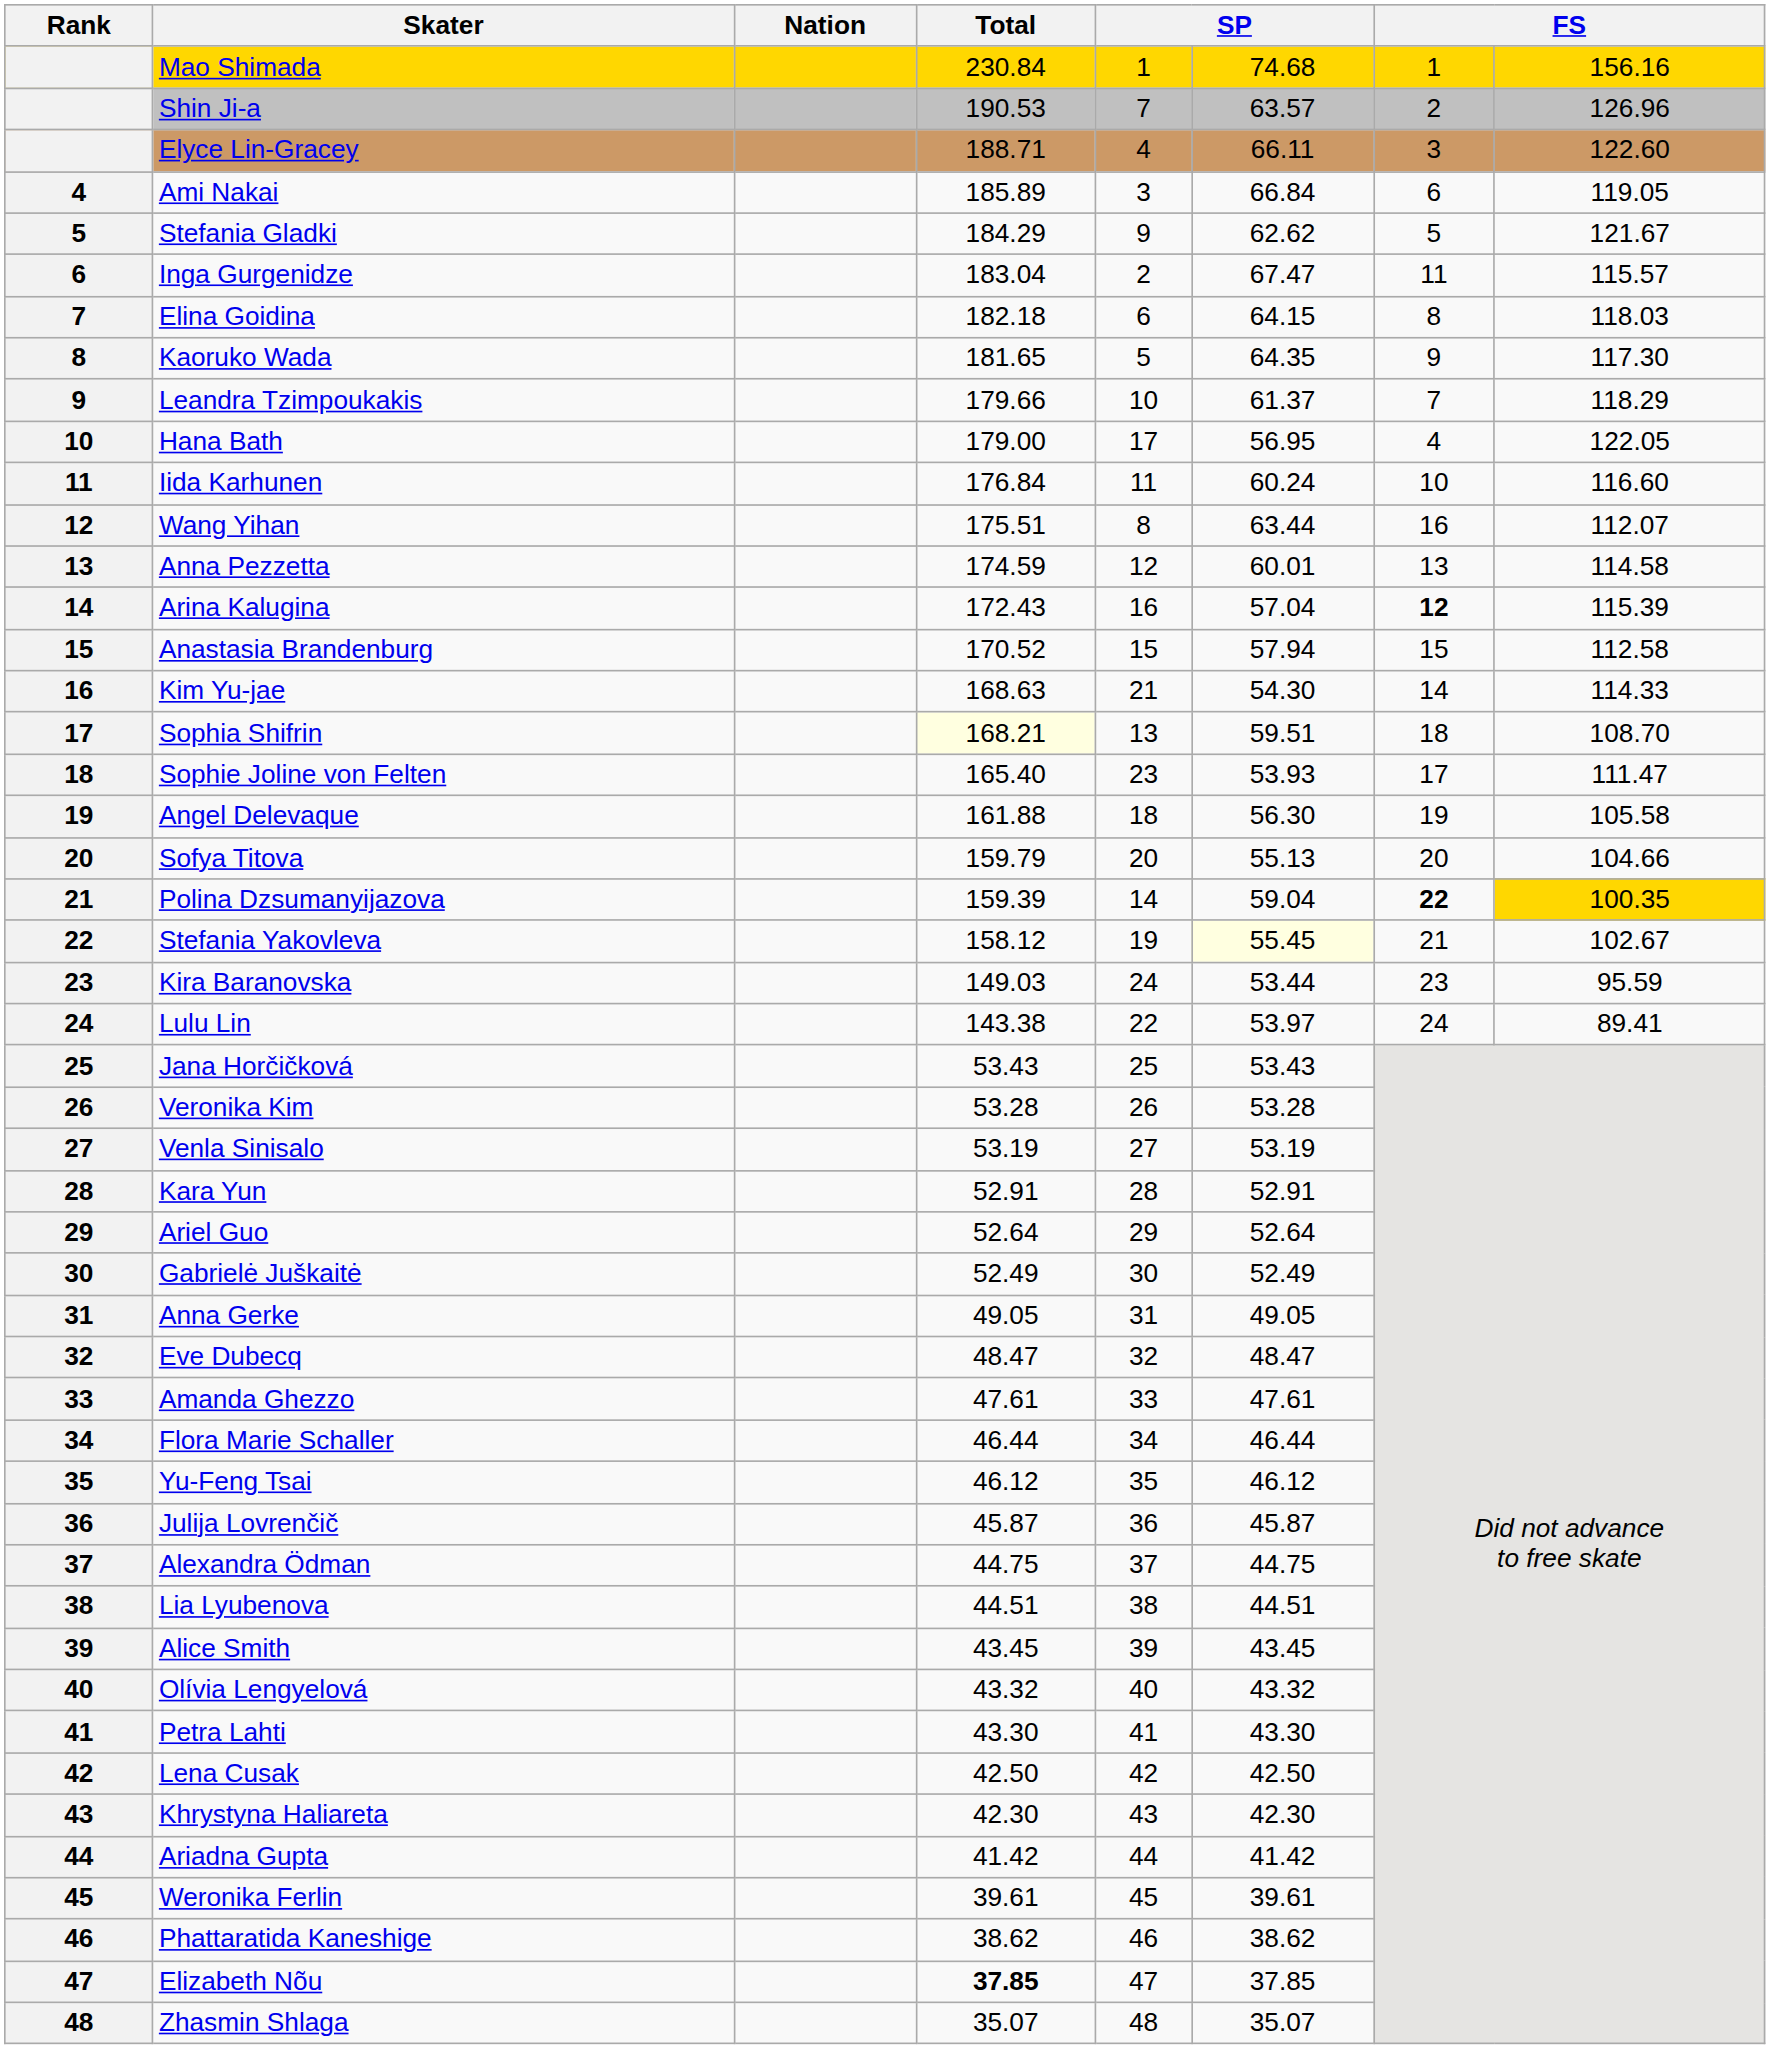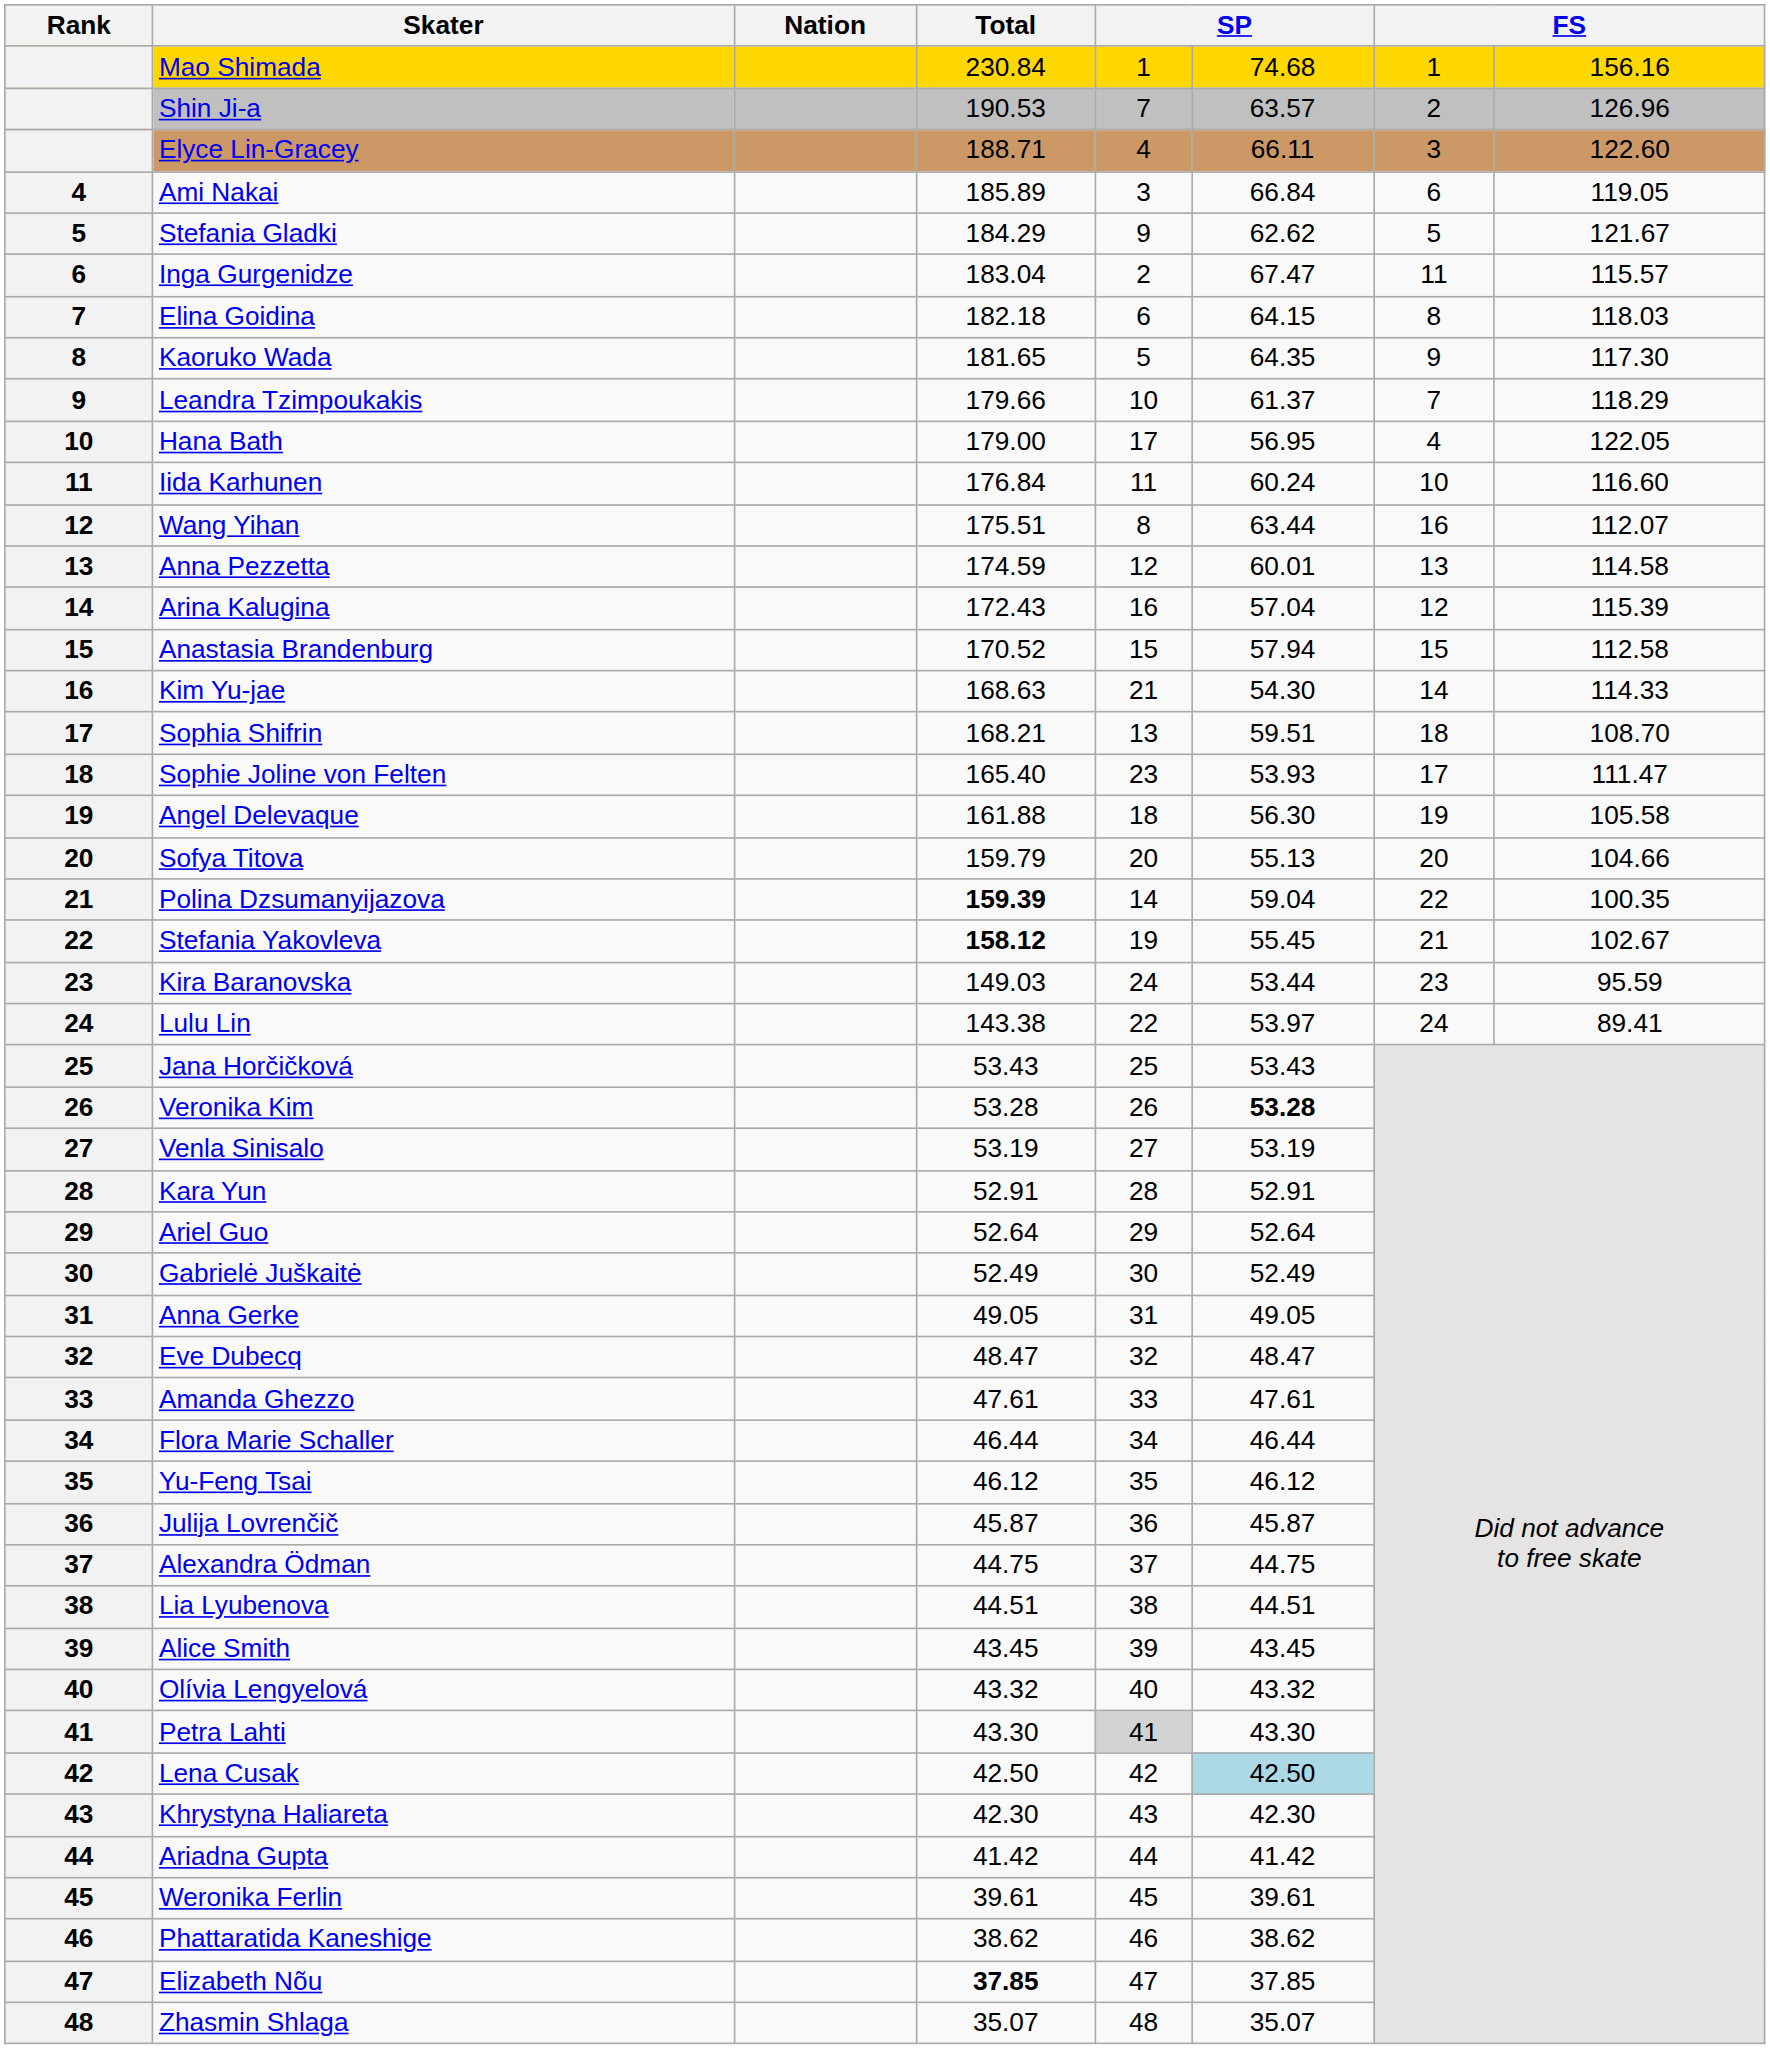(1434, 607) bold -> (1434, 607) normal
(1006, 732) lightyellow background -> (1006, 732) no background
(1006, 899) normal -> (1006, 899) bold
(1434, 899) bold -> (1434, 899) normal
(1630, 899) gold background -> (1630, 899) no background
(1006, 940) normal -> (1006, 940) bold
(1283, 940) lightyellow background -> (1283, 940) no background
(1283, 1107) normal -> (1283, 1107) bold
(1144, 1731) no background -> (1144, 1731) lightgrey background
(1283, 1773) no background -> (1283, 1773) lightblue background
